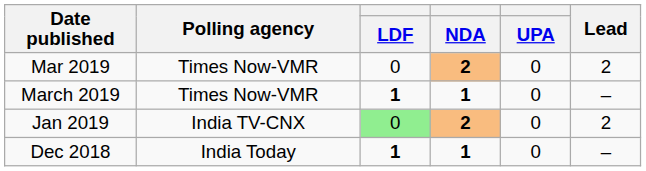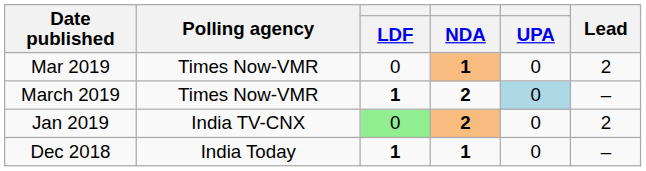(466, 66) 2 -> (466, 66) 1
(466, 95) 1 -> (466, 95) 2
(536, 95) no background -> (536, 95) lightblue background
